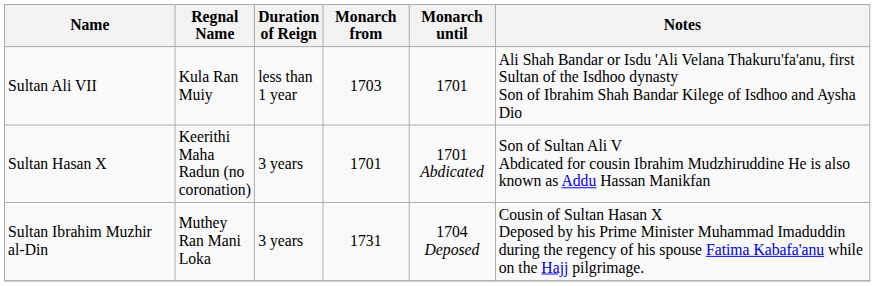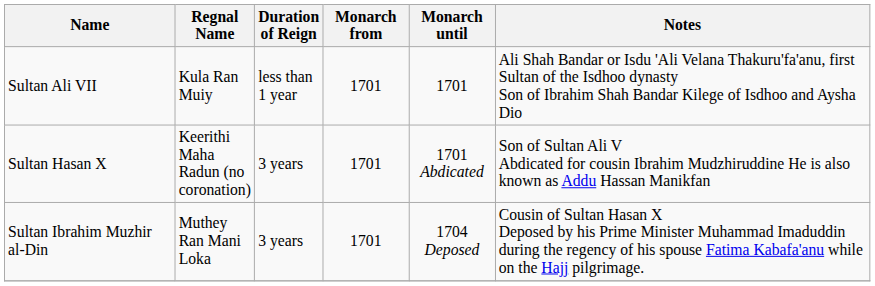(366, 85) 1703 -> (366, 85) 1701
(366, 241) 1731 -> (366, 241) 1701
